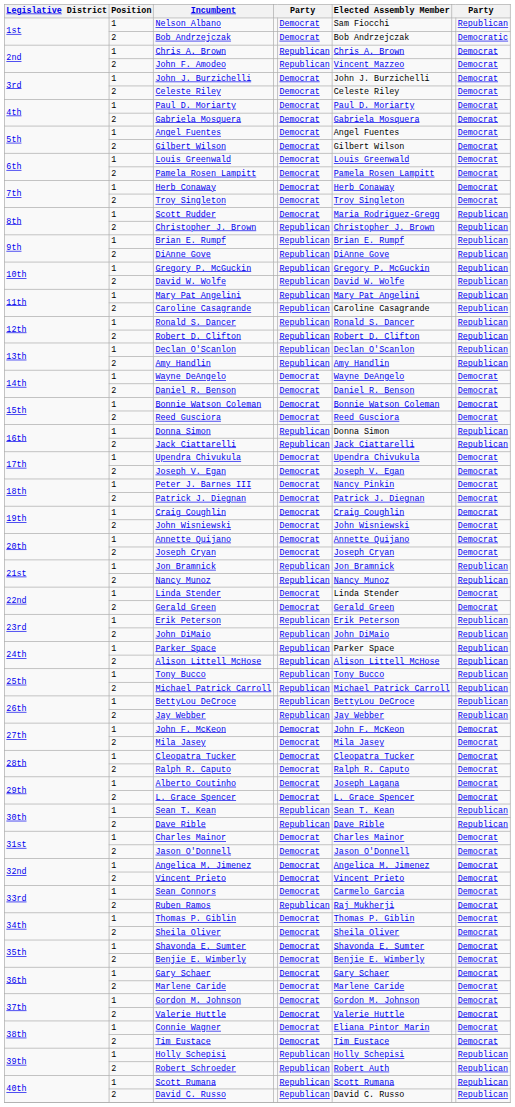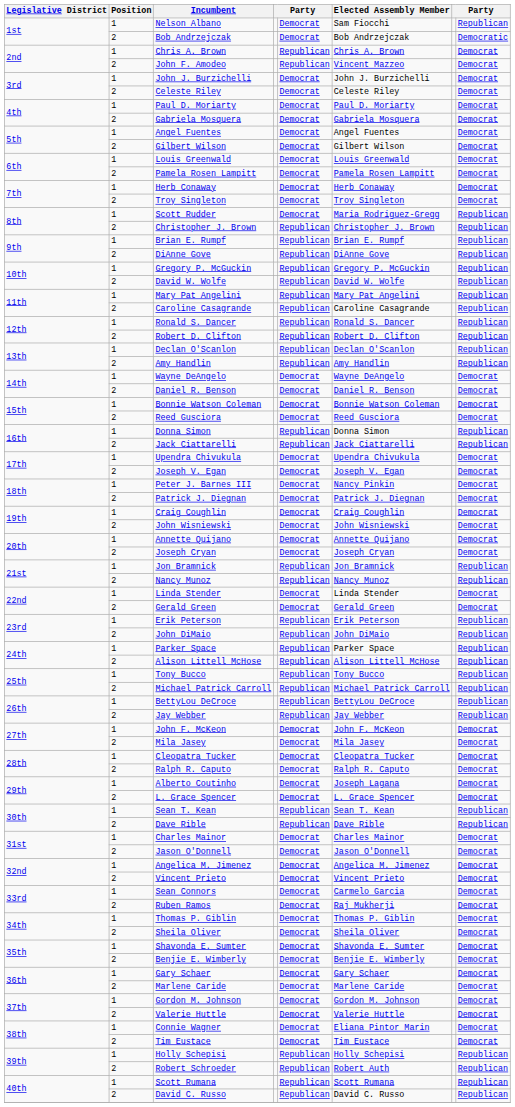(305, 906) Republican -> (300, 906) Democrat
